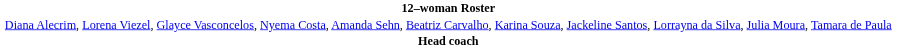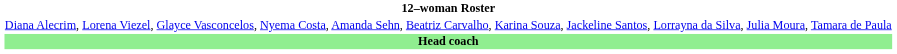(448, 41) no background -> (448, 41) lightgreen background
